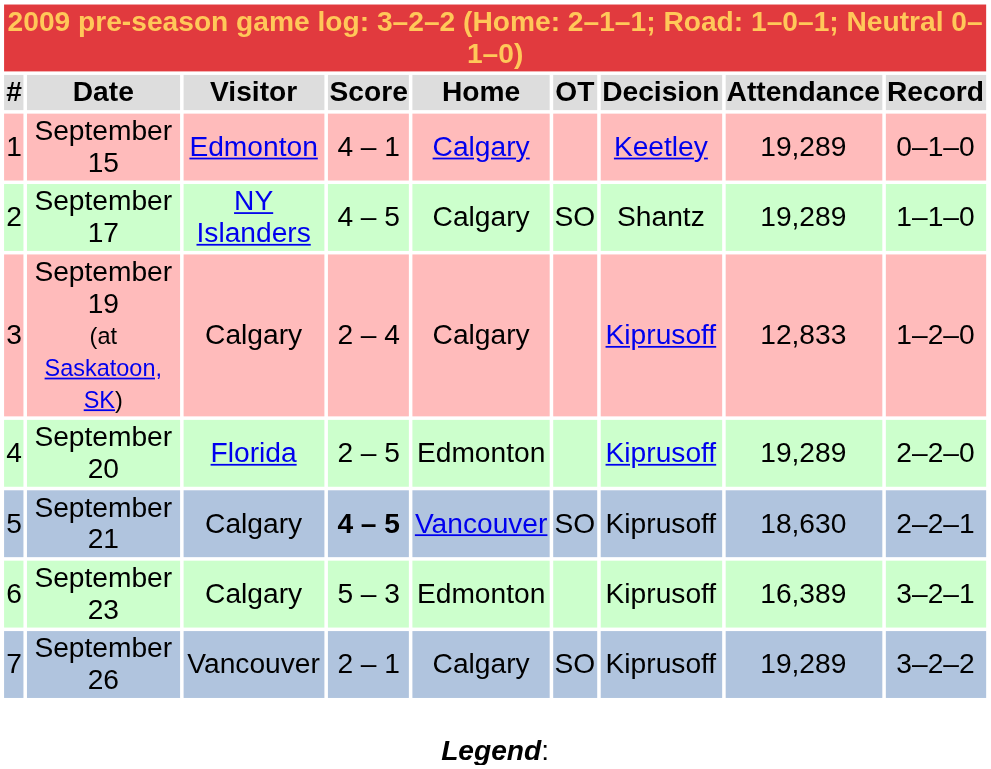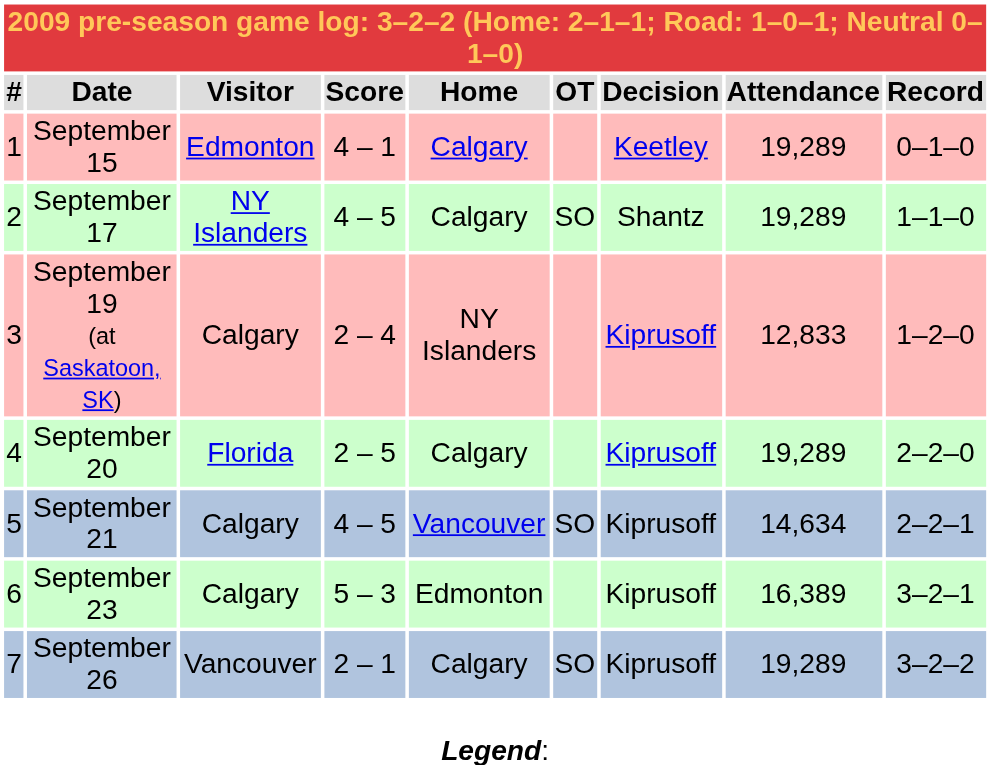(481, 335) Calgary -> (479, 335) NY Islanders
(481, 452) Edmonton -> (479, 452) Calgary
(369, 523) bold -> (365, 523) normal
(803, 523) 18,630 -> (803, 523) 14,634
